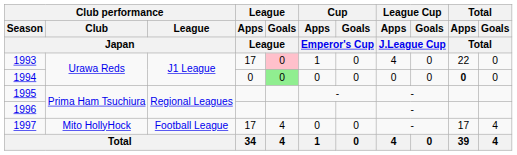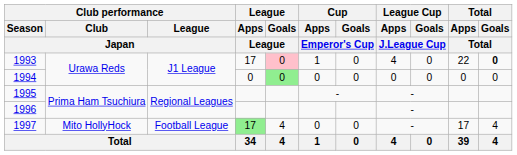(495, 61) normal -> (495, 61) bold
(463, 77) bold -> (463, 77) normal
(250, 126) no background -> (250, 126) lightgreen background
